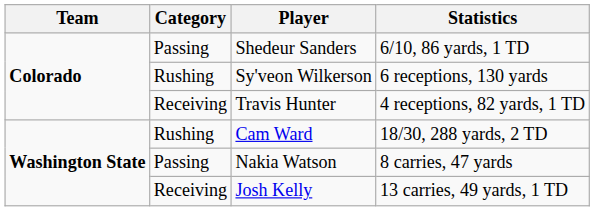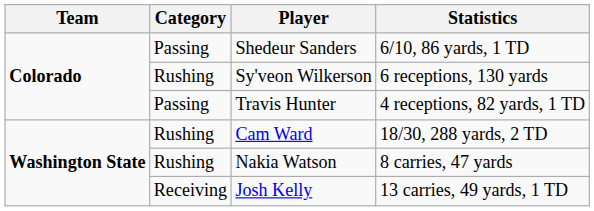(190, 104) Receiving -> (181, 104) Passing
(181, 162) Passing -> (184, 162) Rushing
